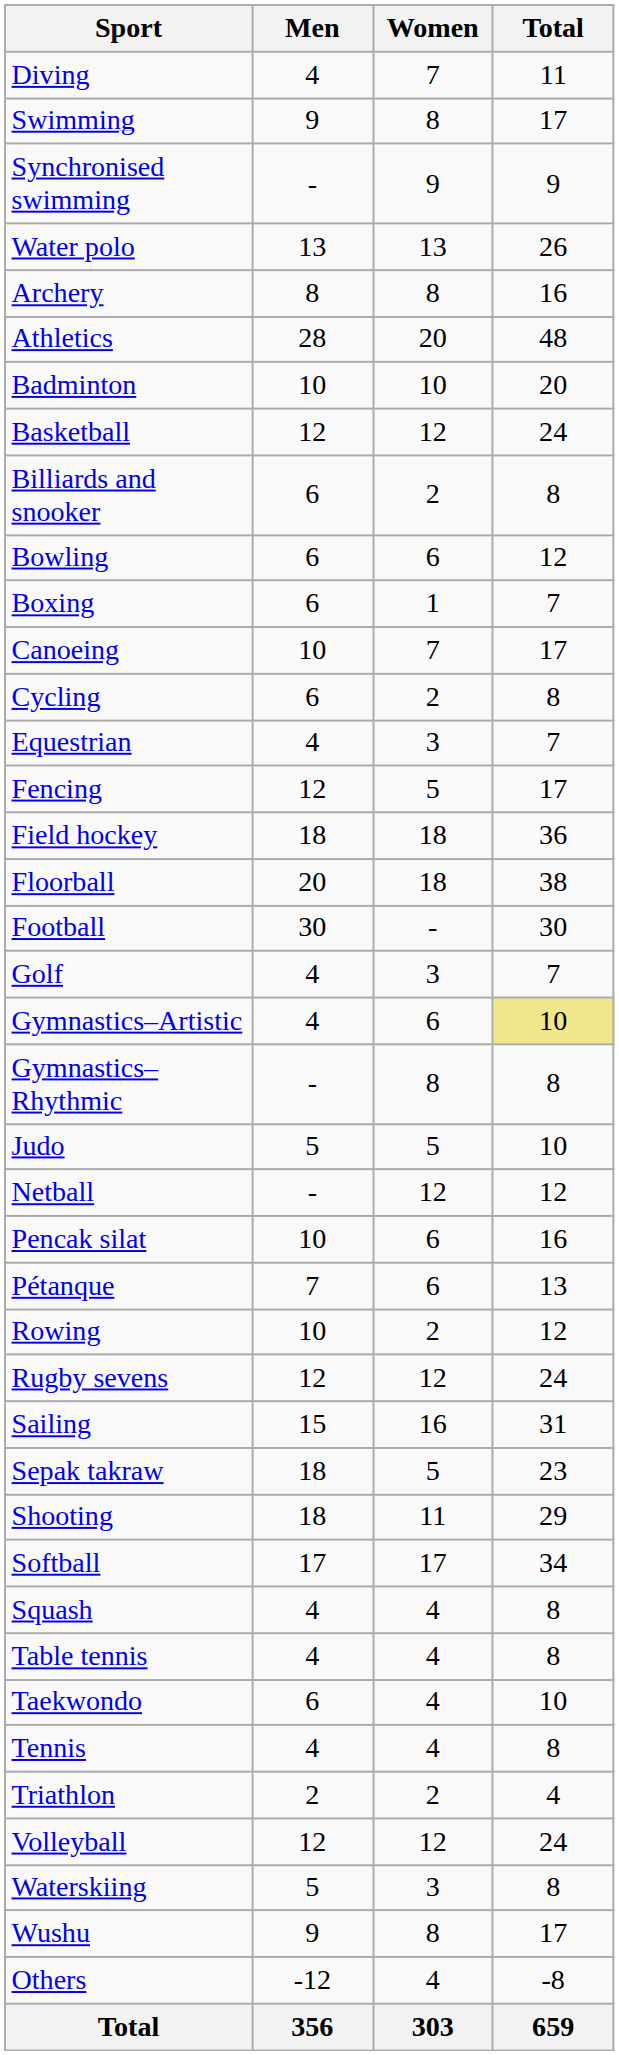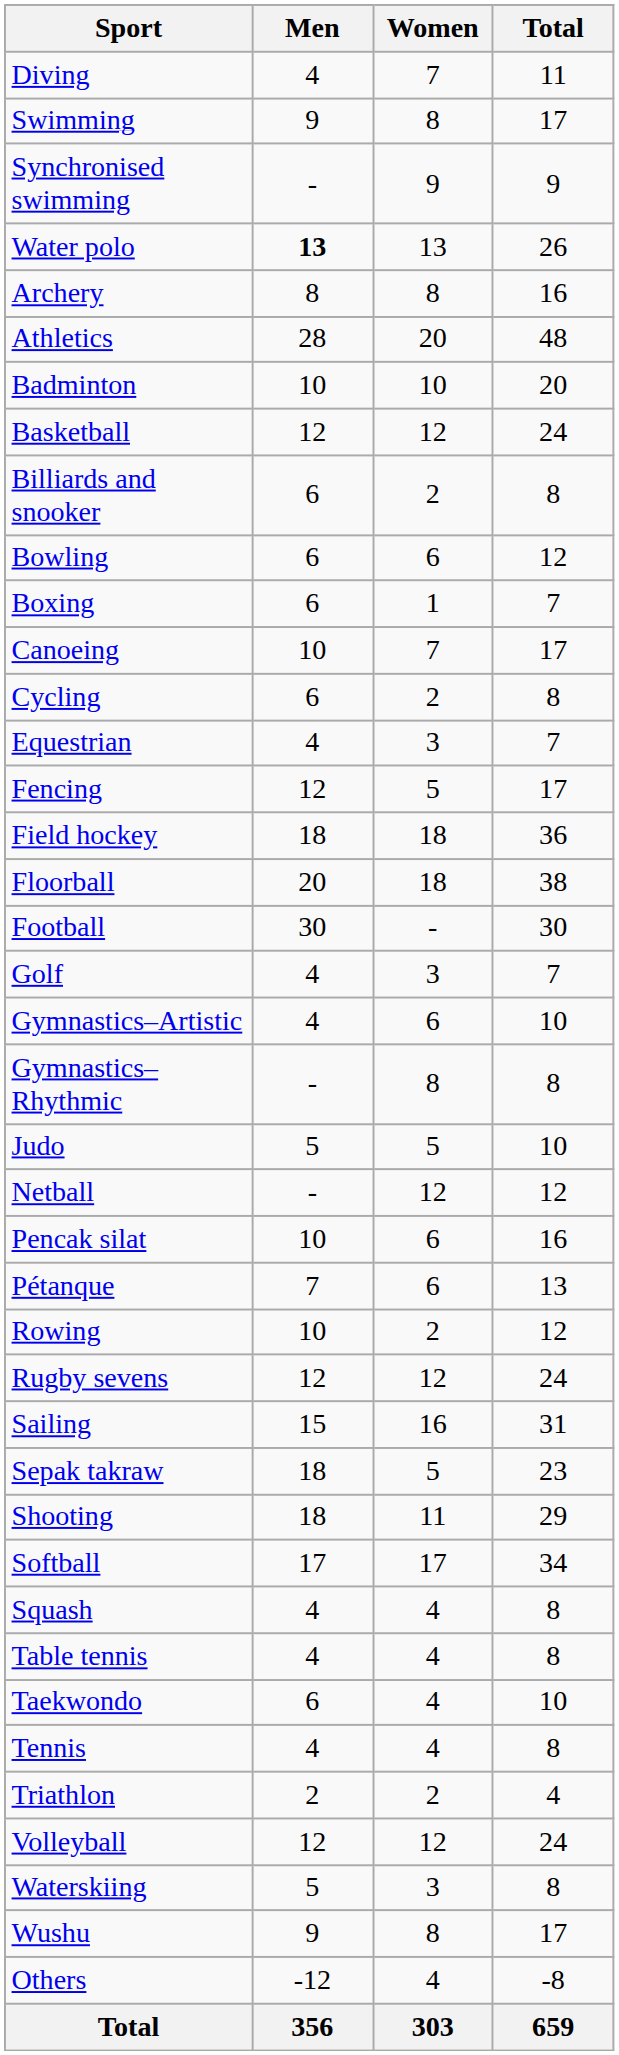(312, 246) normal -> (312, 246) bold
(553, 1020) khaki background -> (553, 1020) no background
